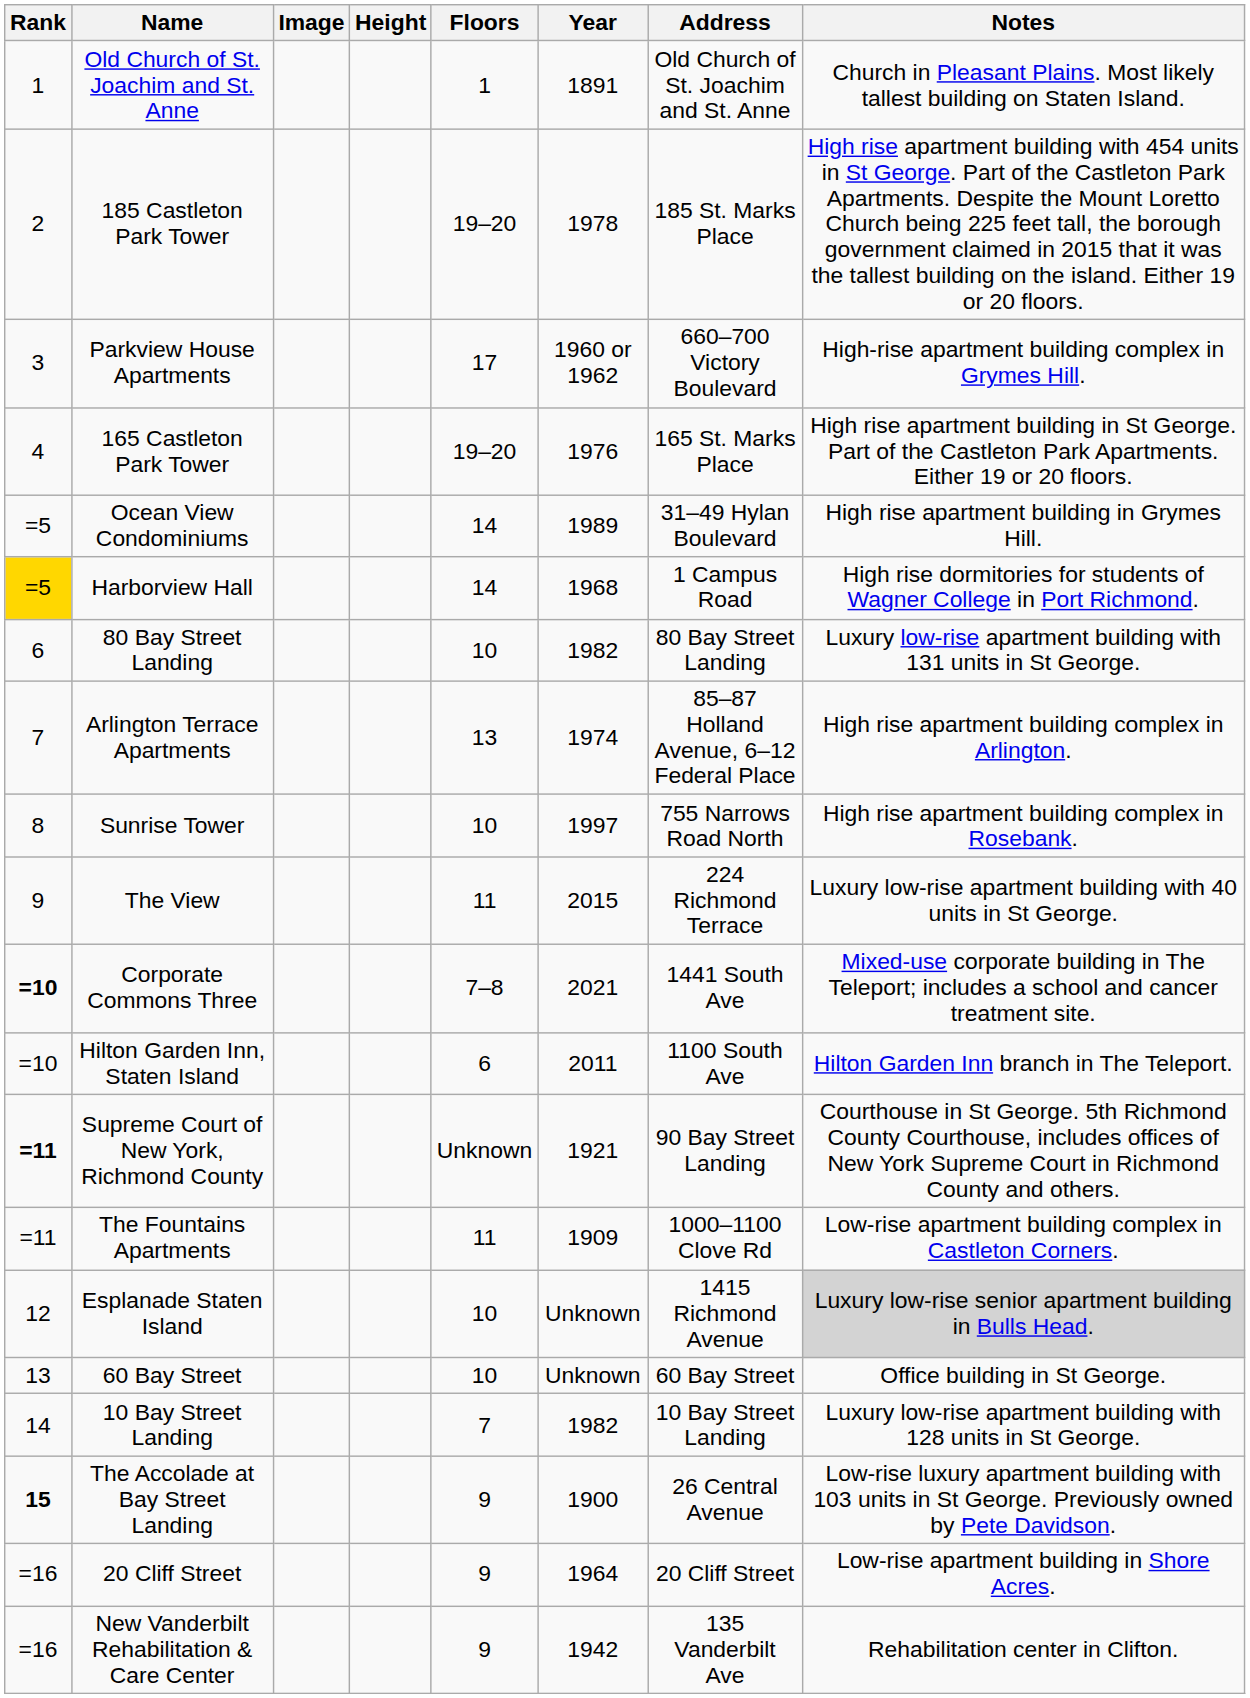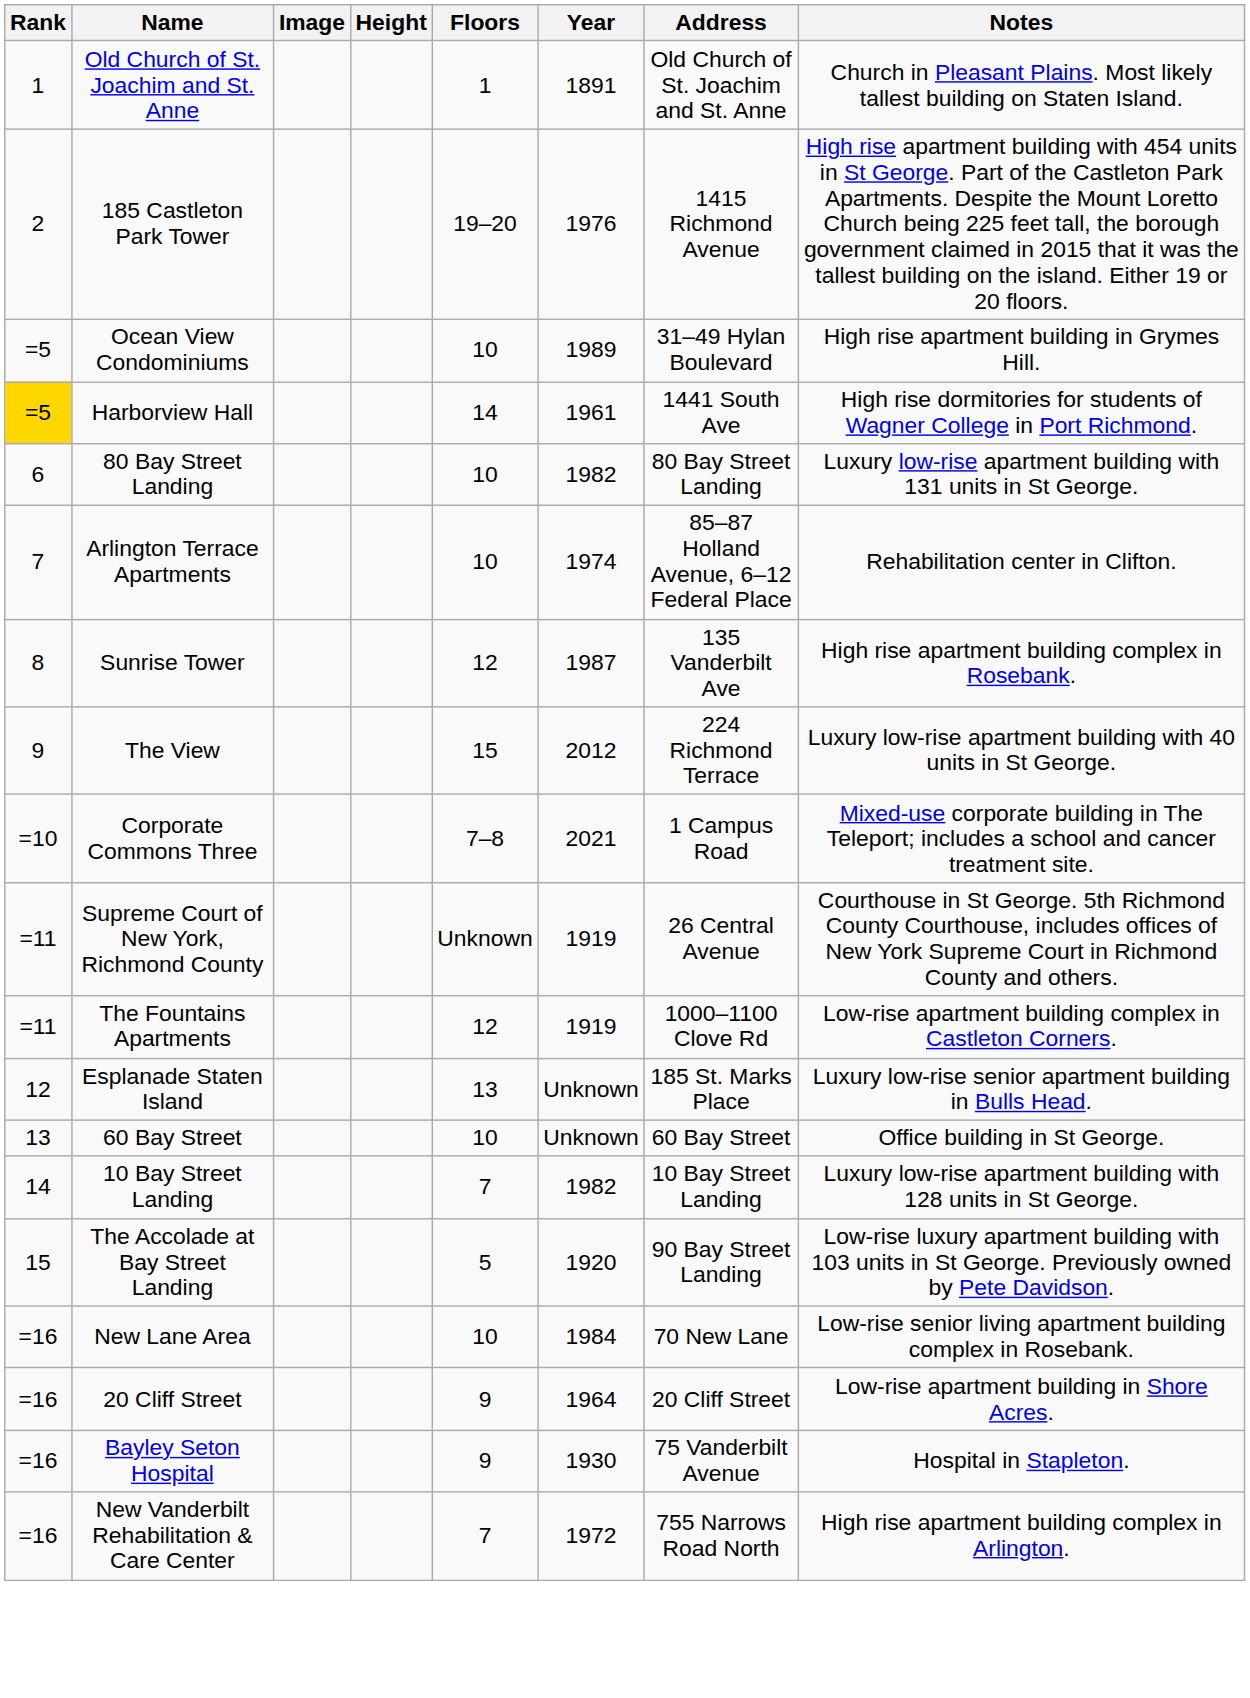(593, 223) 1978 -> (591, 223) 1976
(725, 223) 185 St. Marks Place -> (721, 223) 1415 Richmond Avenue
- row: (172, 363)
- row: (172, 450)
(485, 525) 14 -> (485, 350) 10
(593, 587) 1968 -> (591, 412) 1961
(725, 587) 1 Campus Road -> (721, 412) 1441 South Ave
(485, 737) 13 -> (485, 562) 10
(1023, 737) High rise apartment building complex in Arlington. -> (1021, 562) Rehabilitation center in Clifton.
(485, 825) 10 -> (485, 662) 12
(593, 825) 1997 -> (591, 662) 1987
(725, 825) 755 Narrows Road North -> (721, 662) 135 Vanderbilt Ave
(485, 900) 11 -> (485, 750) 15
(593, 900) 2015 -> (591, 750) 2012
(38, 988) bold -> (38, 838) normal
(725, 988) 1441 South Ave -> (721, 838) 1 Campus Road
- row: (172, 1062)
(38, 1150) bold -> (38, 938) normal
(593, 1150) 1921 -> (591, 938) 1919
(725, 1150) 90 Bay Street Landing -> (721, 938) 26 Central Avenue
(485, 1238) 11 -> (485, 1026) 12
(593, 1238) 1909 -> (591, 1026) 1919
(485, 1313) 10 -> (485, 1088) 13
(725, 1313) 1415 Richmond Avenue -> (721, 1088) 185 St. Marks Place
(1023, 1313) lightgrey background -> (1021, 1088) no background
(38, 1499) bold -> (38, 1261) normal
(485, 1499) 9 -> (485, 1261) 5
(593, 1499) 1900 -> (591, 1261) 1920
(725, 1499) 26 Central Avenue -> (721, 1261) 90 Bay Street Landing
+ row: (172, 1336)
+ row: (172, 1460)
(485, 1649) 9 -> (485, 1535) 7
(593, 1649) 1942 -> (591, 1535) 1972
(725, 1649) 135 Vanderbilt Ave -> (721, 1535) 755 Narrows Road North
(1023, 1649) Rehabilitation center in Clifton. -> (1021, 1535) High rise apartment building complex in Arlington.
